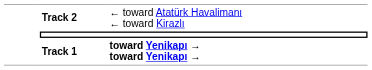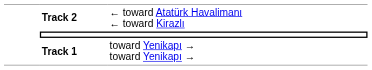(155, 51) bold -> (152, 51) normal
